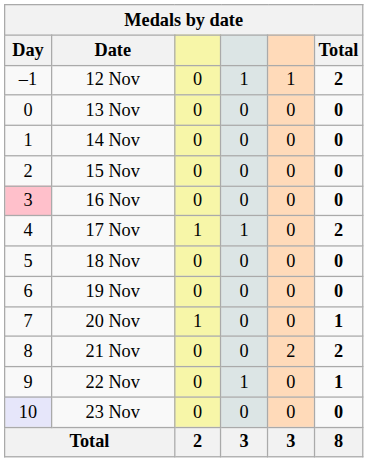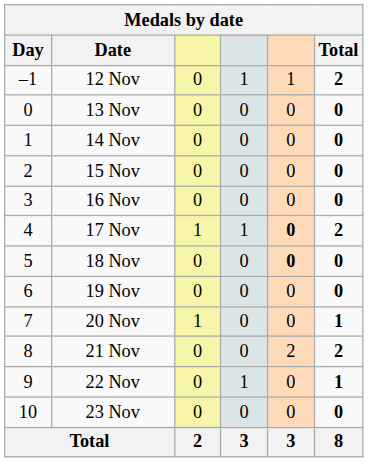(28, 200) pink background -> (28, 200) no background
(291, 231) normal -> (291, 231) bold
(291, 261) normal -> (291, 261) bold
(28, 412) lavender background -> (28, 412) no background
